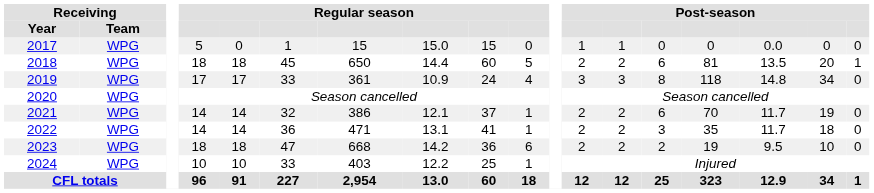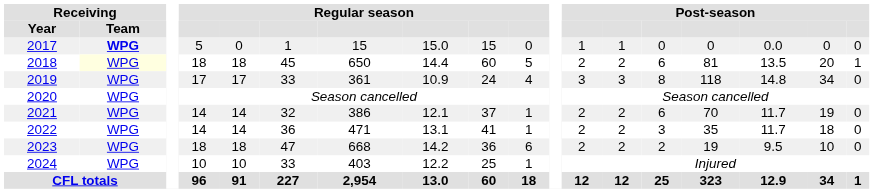(123, 46) normal -> (123, 46) bold
(123, 62) no background -> (123, 62) lightyellow background
